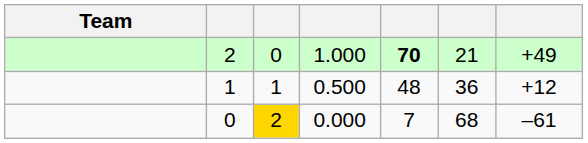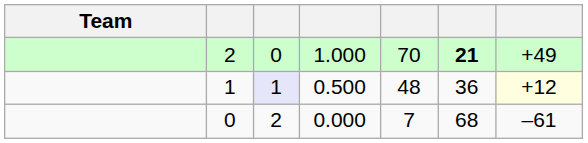(409, 54) bold -> (409, 54) normal
(467, 54) normal -> (467, 54) bold
(276, 87) no background -> (276, 87) lavender background
(539, 87) no background -> (539, 87) lightyellow background
(276, 120) gold background -> (276, 120) no background
